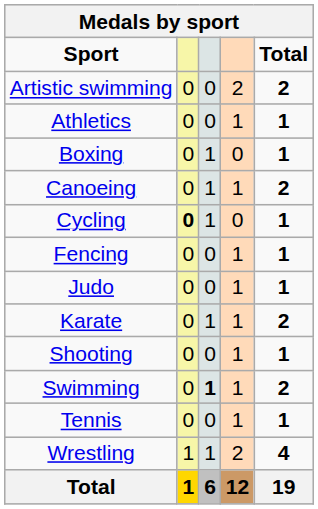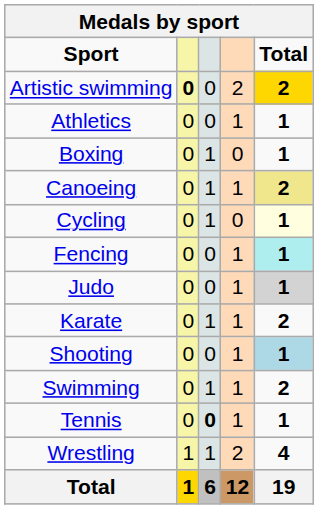(188, 87) normal -> (188, 87) bold
(284, 87) no background -> (284, 87) gold background
(284, 187) no background -> (284, 187) khaki background
(188, 220) bold -> (188, 220) normal
(284, 220) no background -> (284, 220) lightyellow background
(284, 254) no background -> (284, 254) paleturquoise background
(284, 287) no background -> (284, 287) lightgrey background
(284, 353) no background -> (284, 353) lightblue background
(210, 386) bold -> (210, 386) normal
(210, 420) normal -> (210, 420) bold
